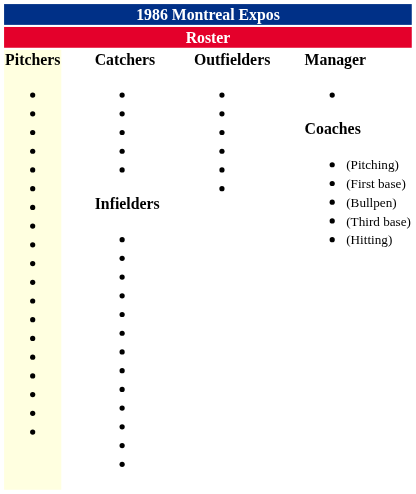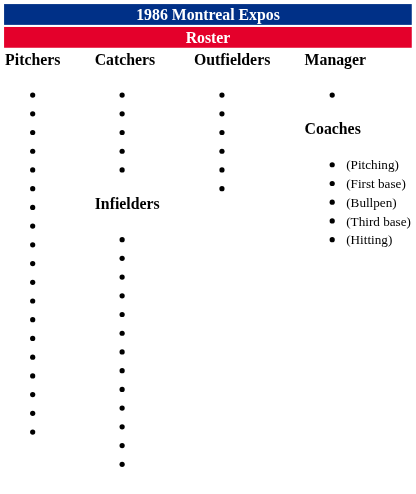(33, 246) lightyellow background -> (33, 246) no background
